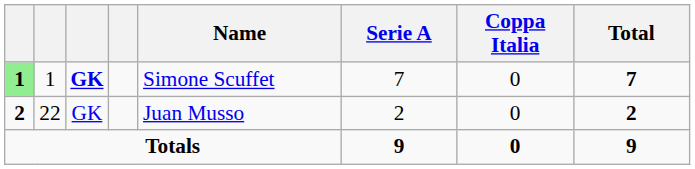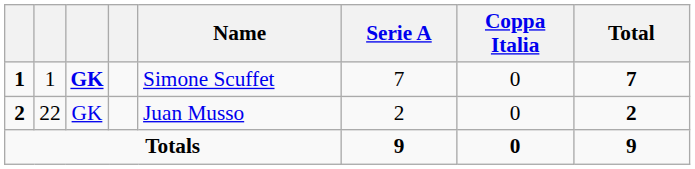(20, 79) lightgreen background -> (20, 79) no background
